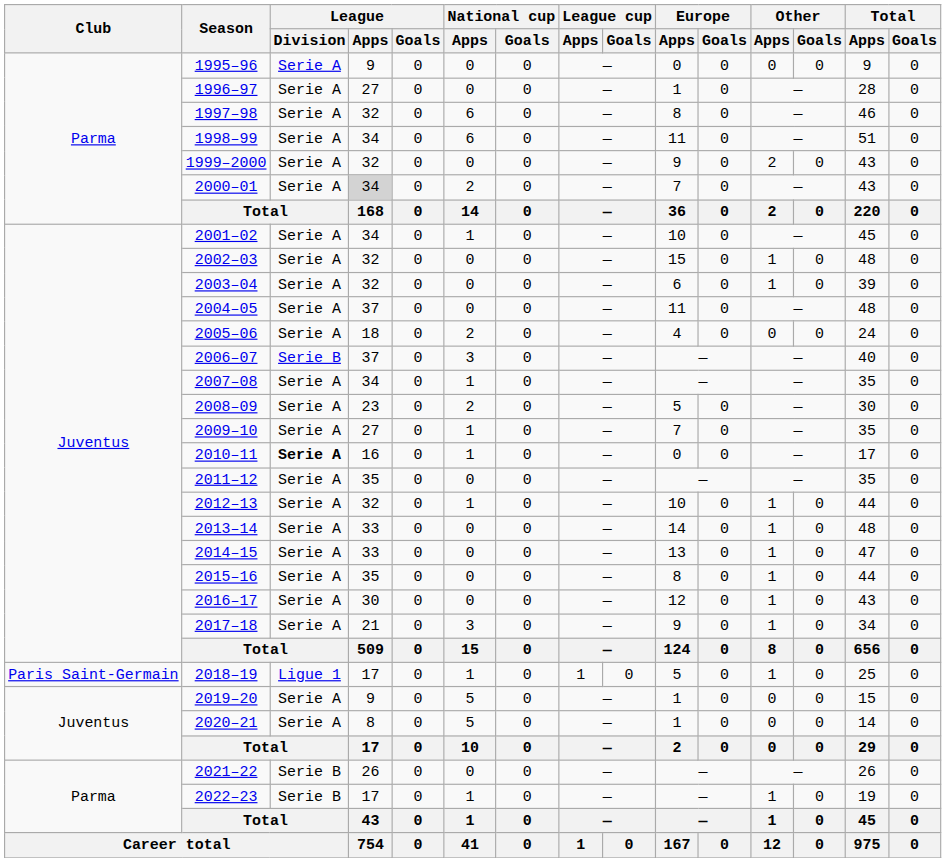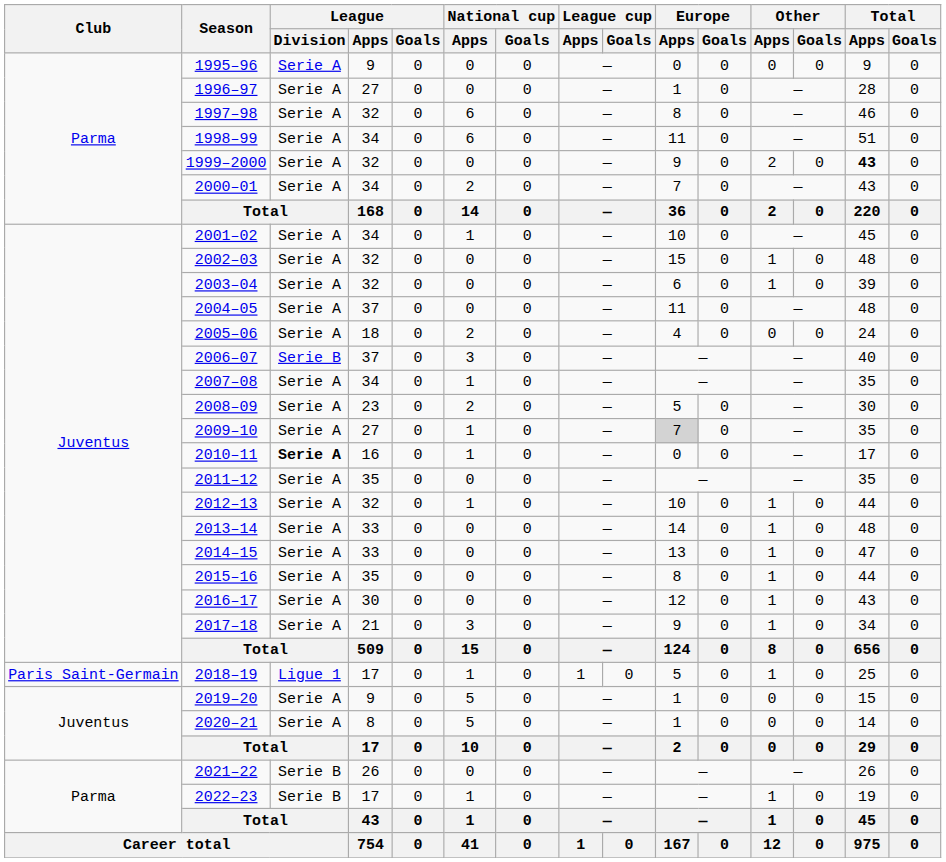(867, 163) normal -> (867, 163) bold
(370, 187) lightgrey background -> (370, 187) no background
(677, 431) no background -> (677, 431) lightgrey background
